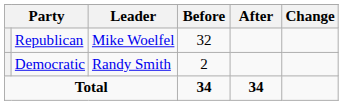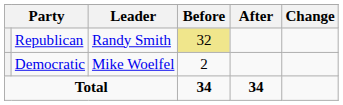(133, 40) Mike Woelfel -> (131, 40) Randy Smith
(204, 40) no background -> (204, 40) khaki background
(131, 64) Randy Smith -> (133, 64) Mike Woelfel
